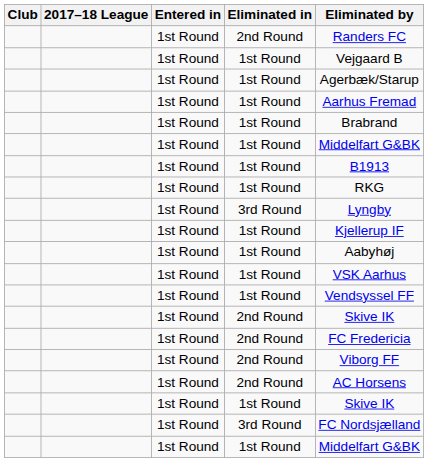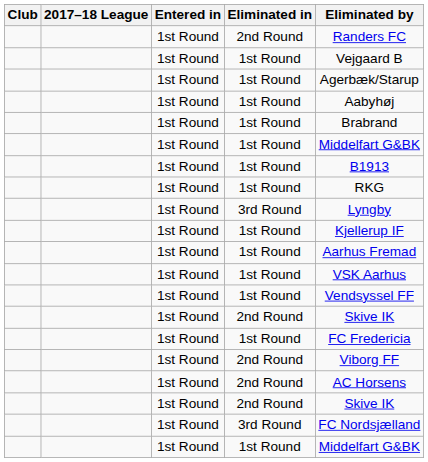(369, 101) Aarhus Fremad -> (369, 101) Aabyhøj
(369, 252) Aabyhøj -> (369, 252) Aarhus Fremad
(270, 338) 2nd Round -> (270, 338) 1st Round
(270, 403) 1st Round -> (270, 403) 2nd Round
